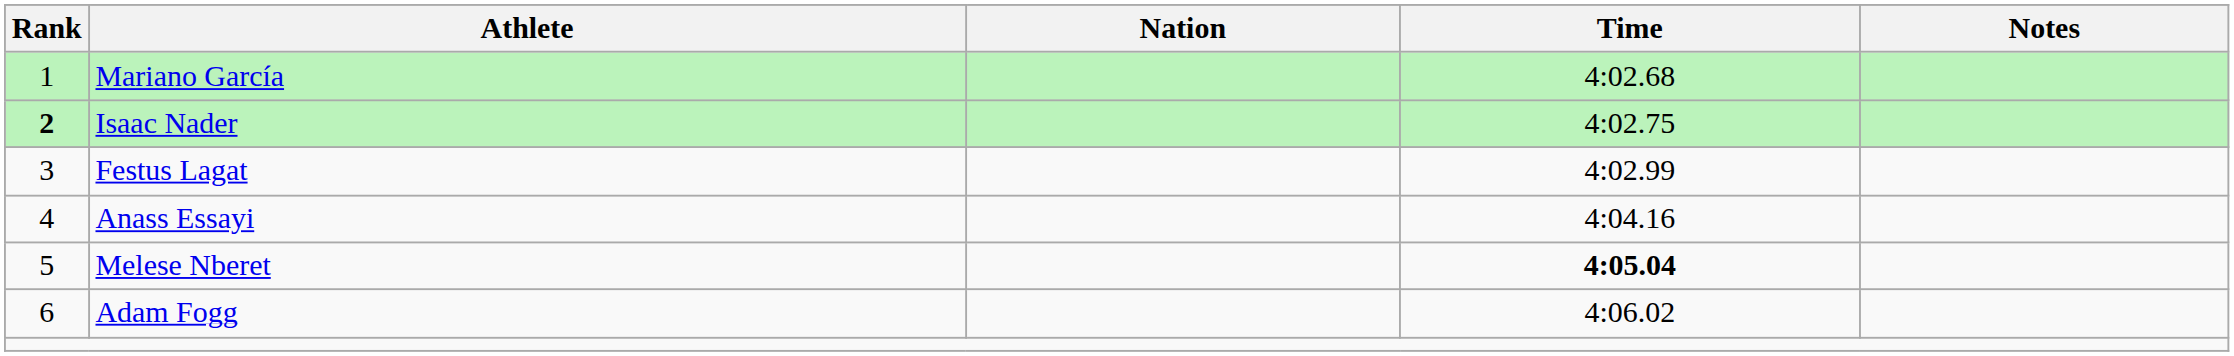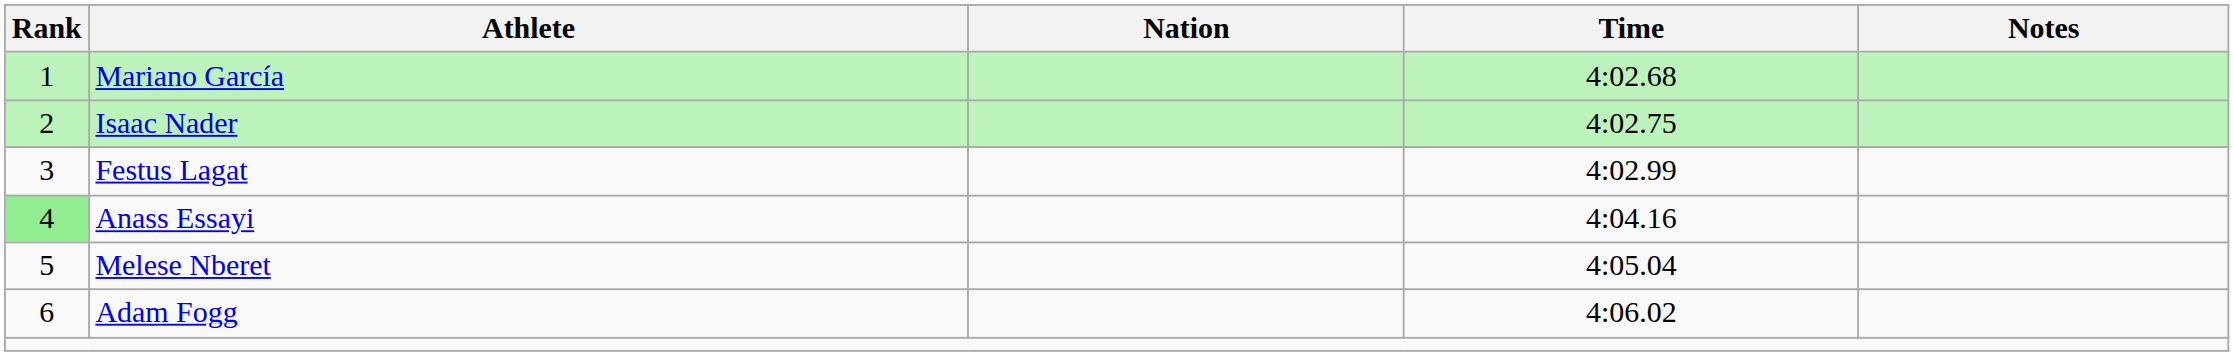(47, 123) bold -> (47, 123) normal
(47, 218) no background -> (47, 218) lightgreen background
(1630, 265) bold -> (1631, 265) normal
